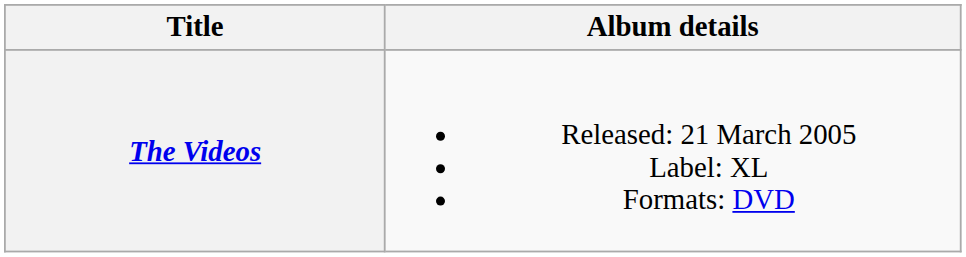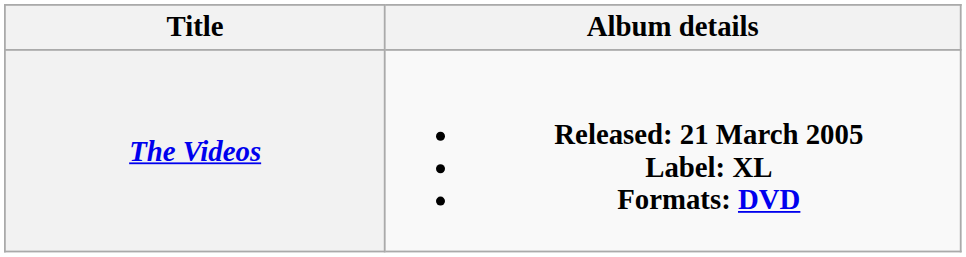(673, 167) normal -> (673, 167) bold
